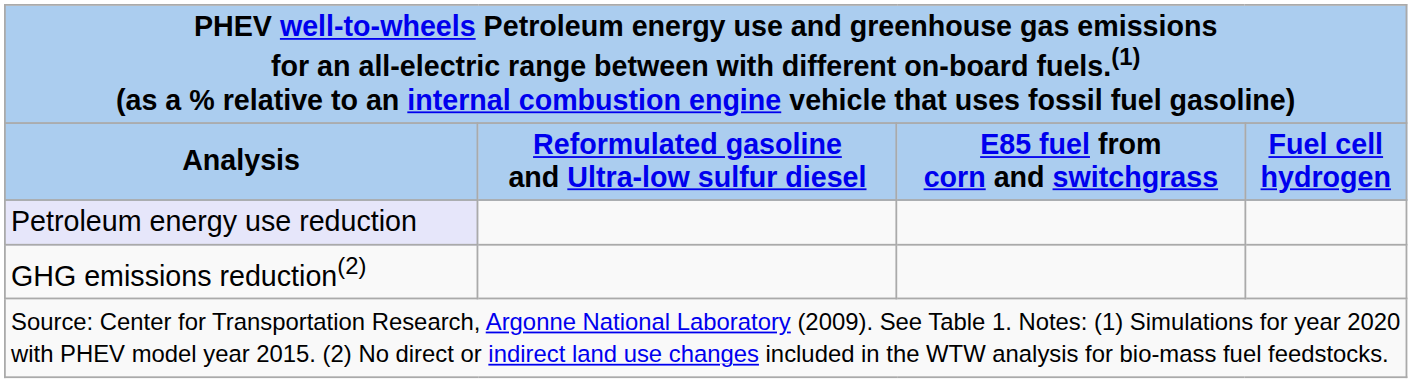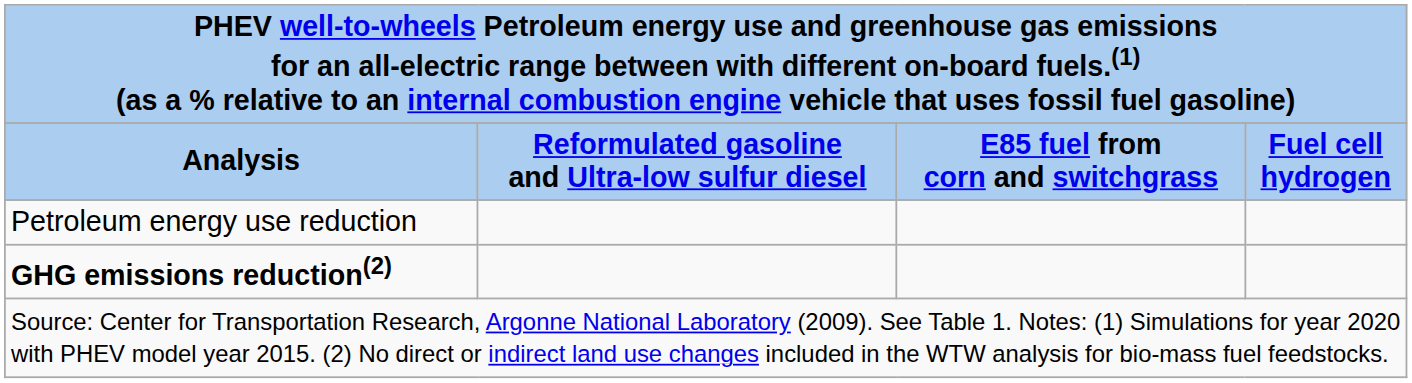(214, 222) lavender background -> (214, 222) no background
(189, 271) normal -> (201, 271) bold
